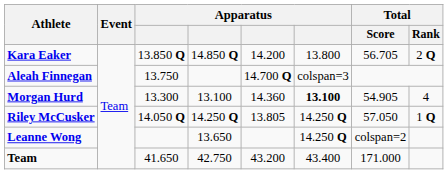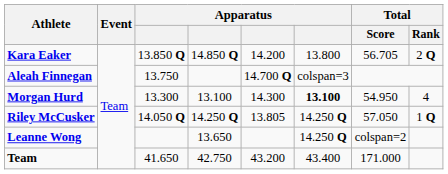(268, 96) 14.360 -> (268, 96) 14.300
(380, 96) 54.905 -> (380, 96) 54.950
